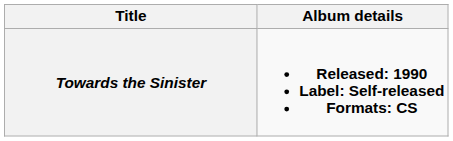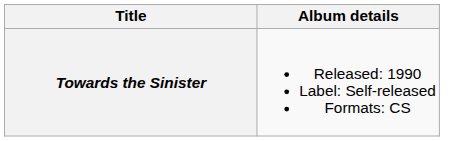(353, 91) bold -> (348, 91) normal
